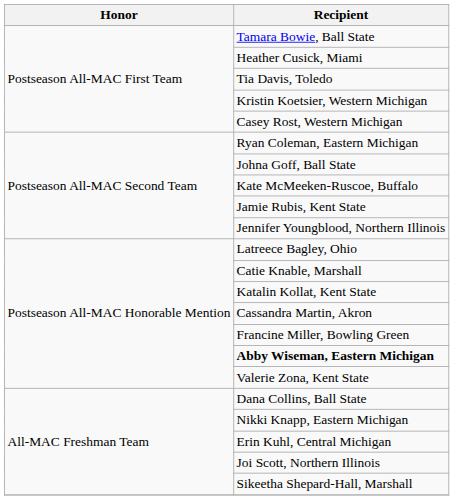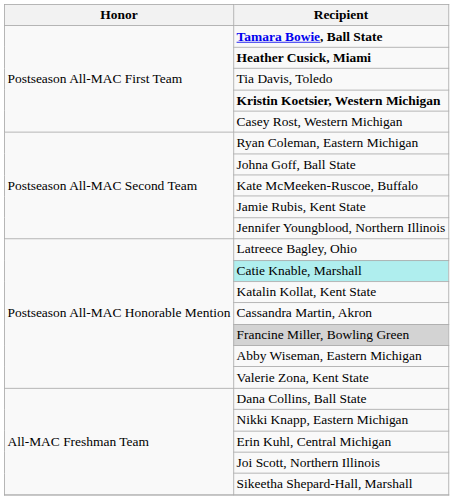(306, 36) normal -> (310, 36) bold
(299, 57) normal -> (304, 57) bold
(332, 100) normal -> (339, 100) bold
(299, 270) no background -> (299, 270) paleturquoise background
(323, 334) no background -> (323, 334) lightgrey background
(335, 356) bold -> (329, 356) normal
